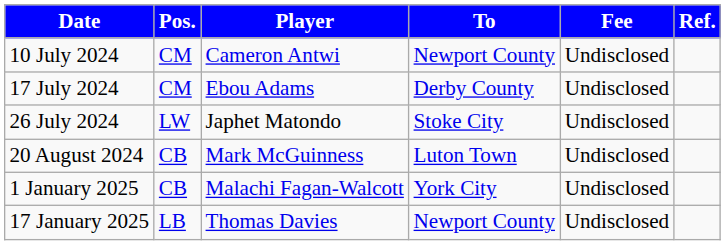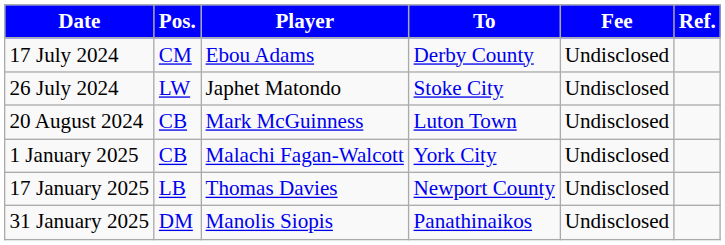- row: (64, 54)
+ row: (79, 222)
